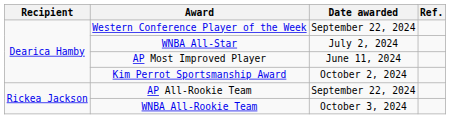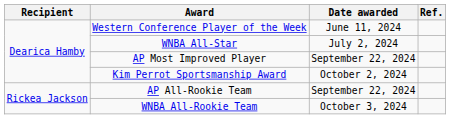(363, 28) September 22, 2024 -> (363, 28) June 11, 2024
(363, 59) June 11, 2024 -> (363, 59) September 22, 2024
